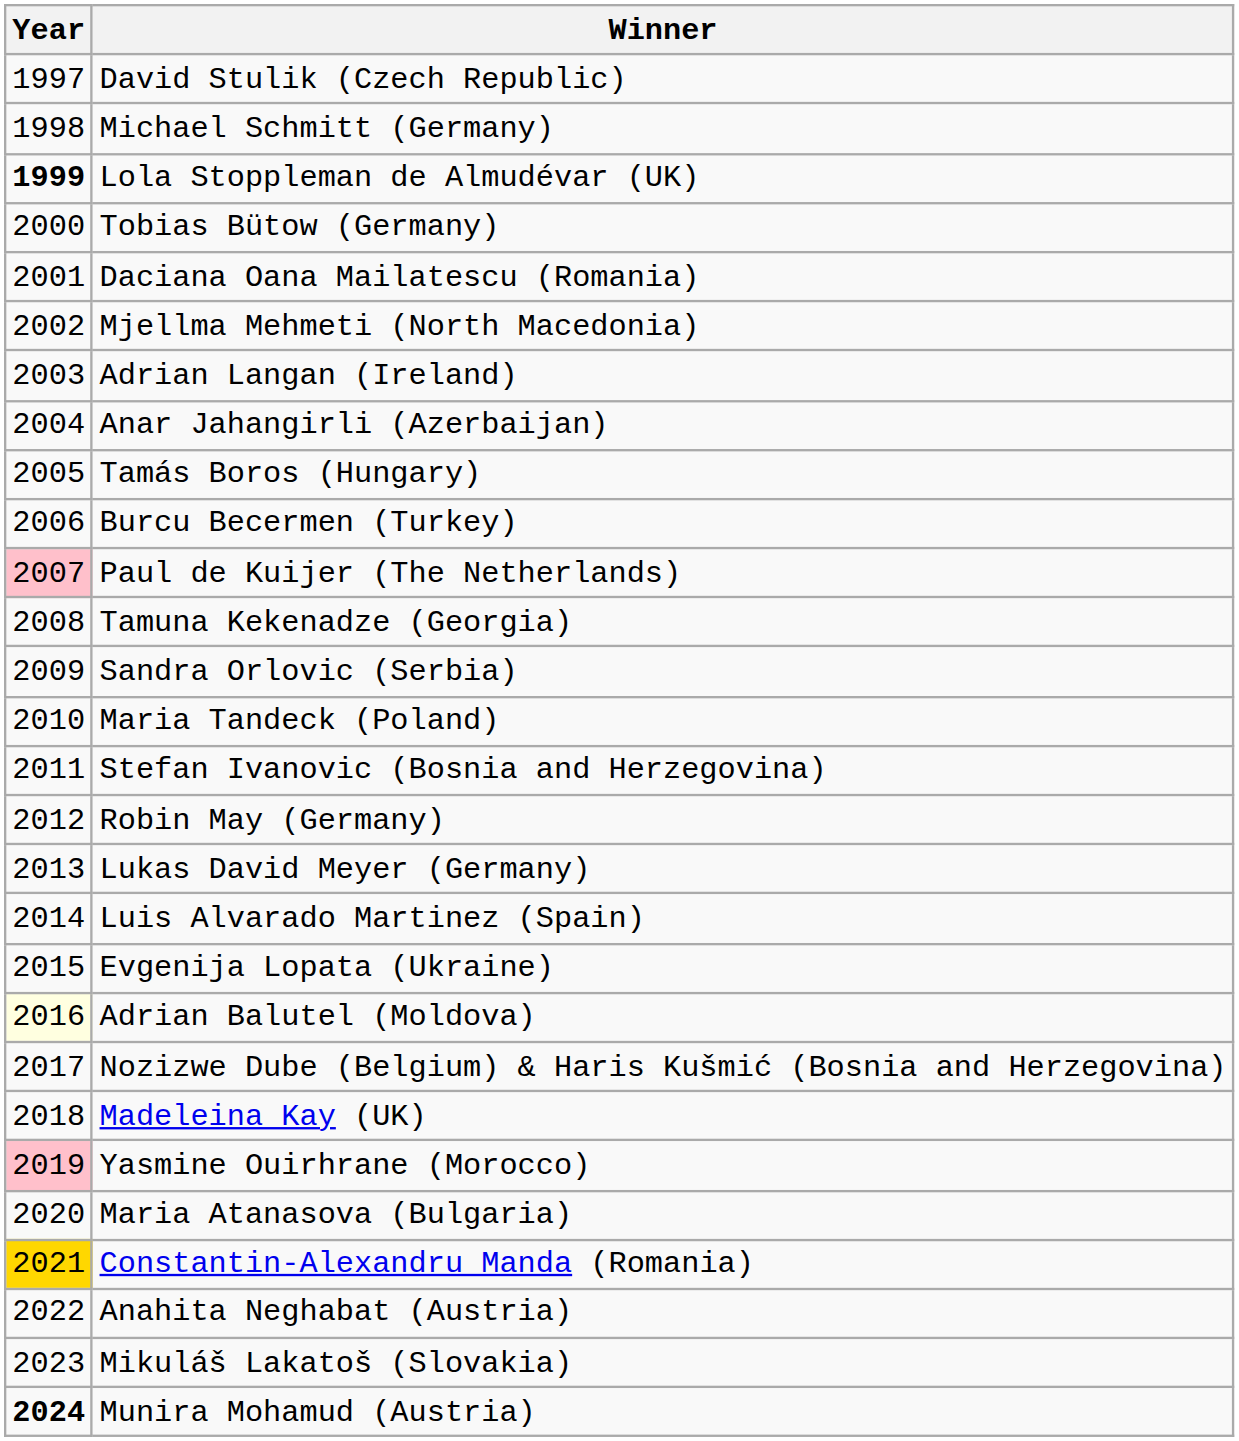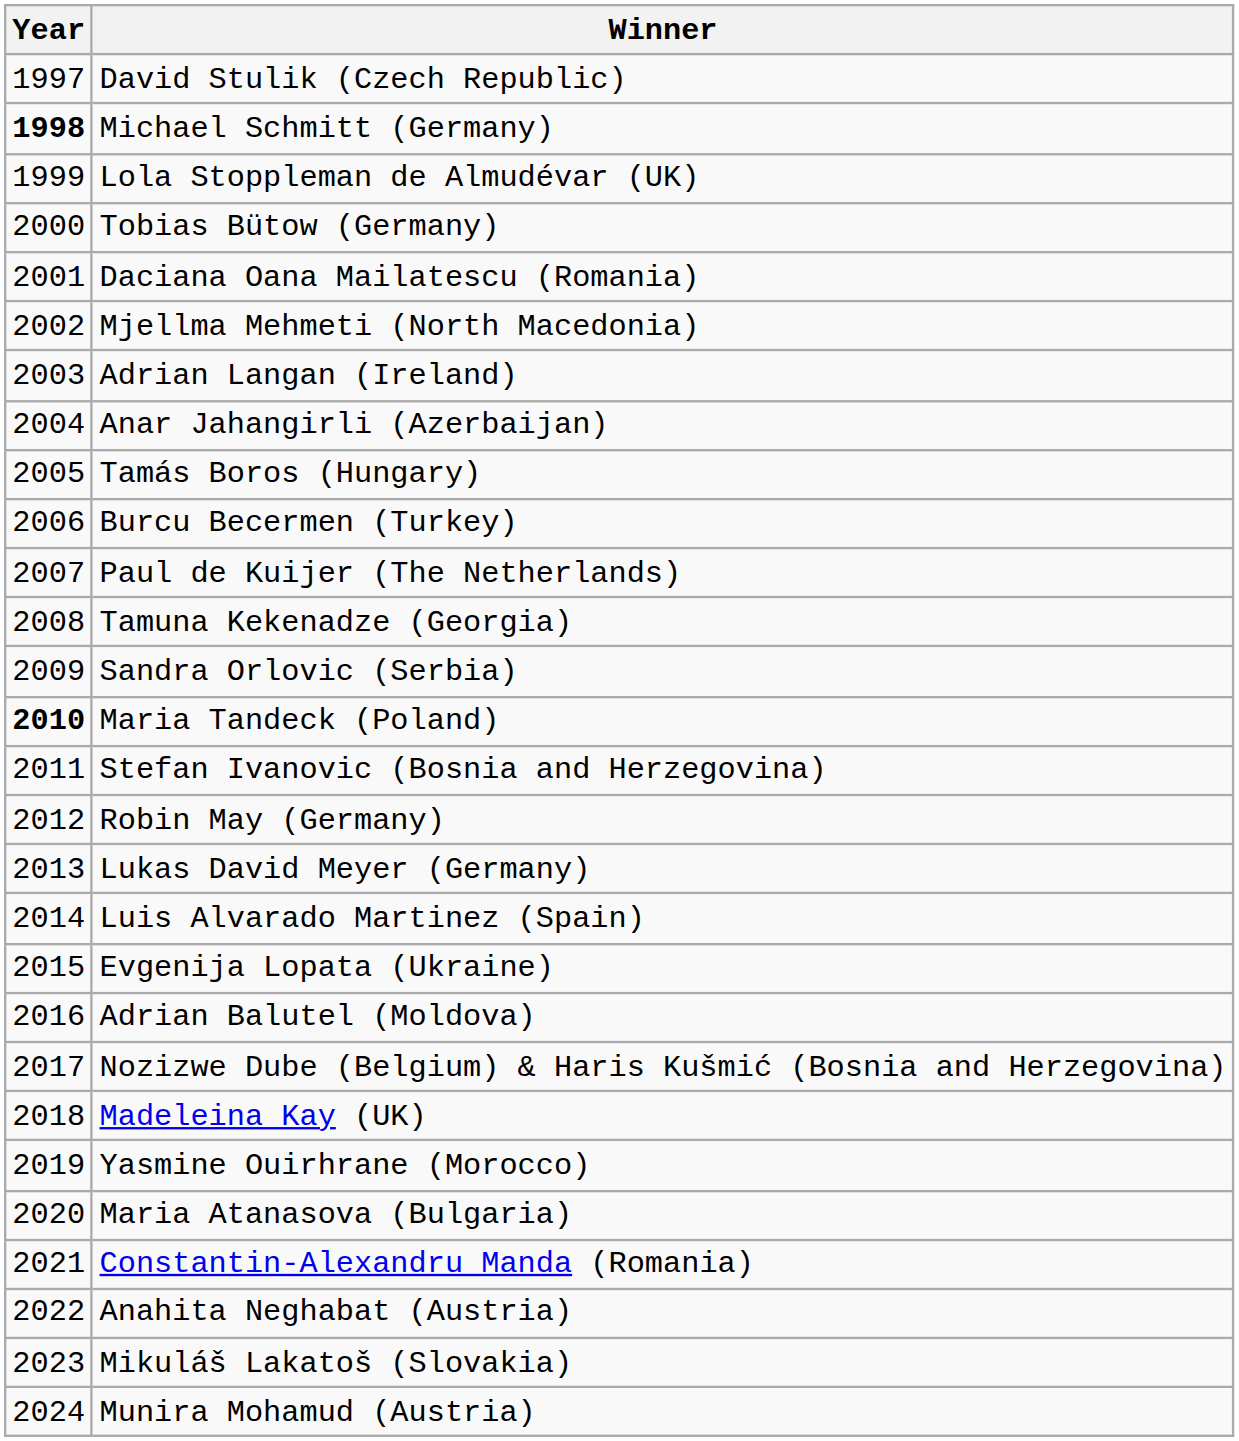(49, 129) normal -> (49, 129) bold
(49, 178) bold -> (49, 178) normal
(49, 573) pink background -> (49, 573) no background
(49, 721) normal -> (49, 721) bold
(49, 1017) lightyellow background -> (49, 1017) no background
(49, 1165) pink background -> (49, 1165) no background
(49, 1264) gold background -> (49, 1264) no background
(49, 1412) bold -> (49, 1412) normal
